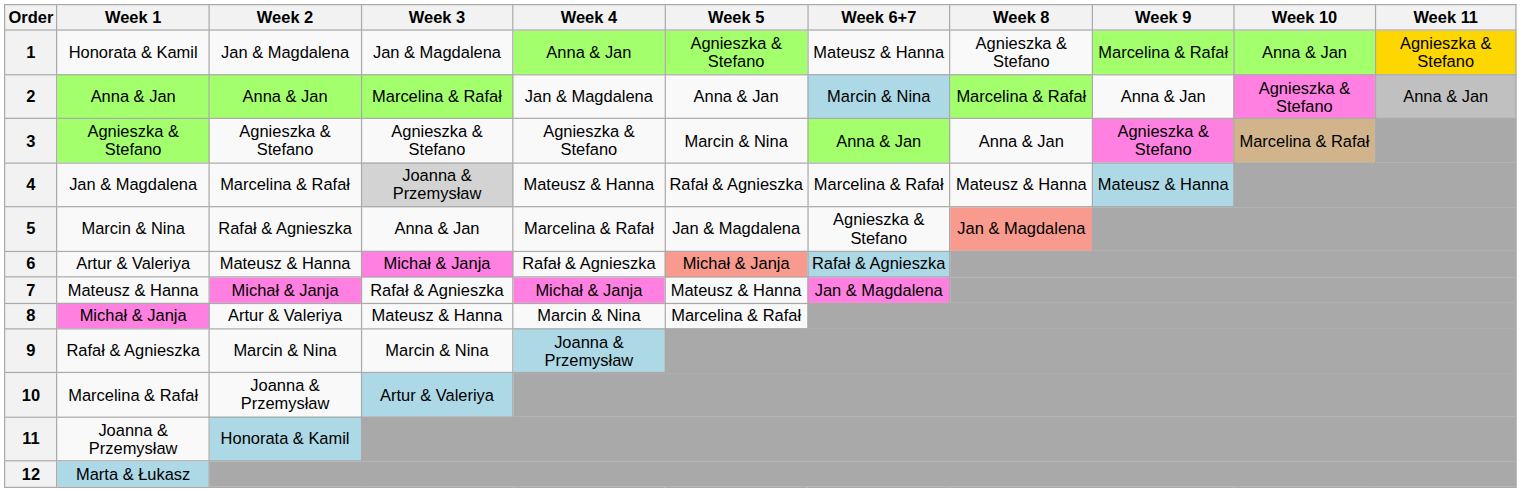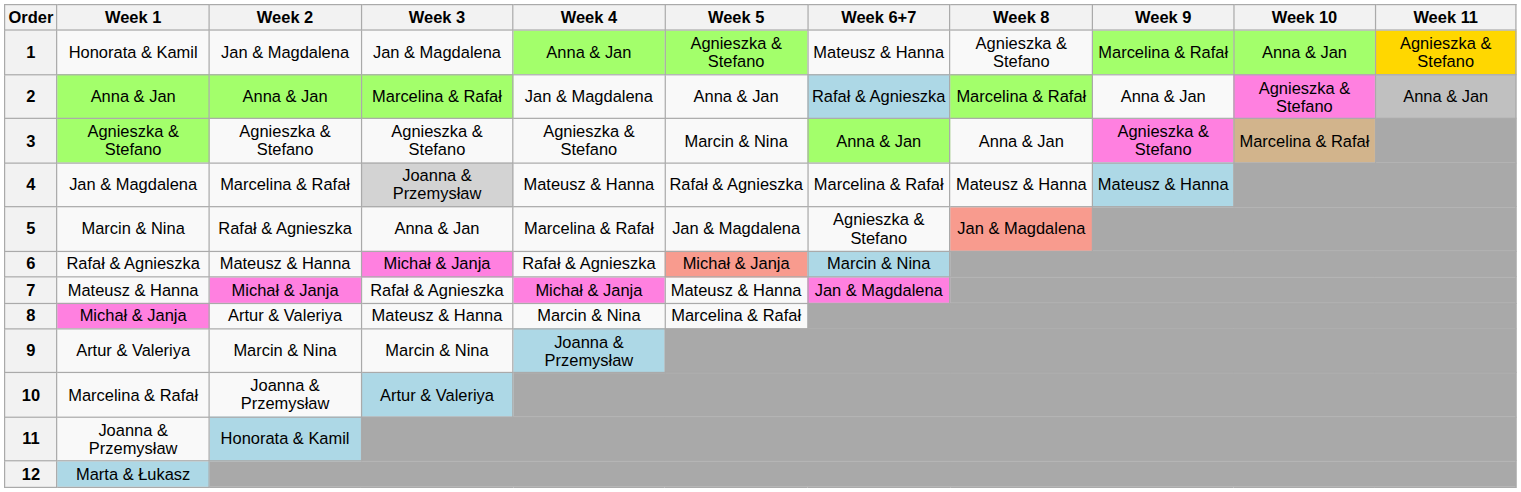(879, 96) Marcin & Nina -> (879, 96) Rafał & Agnieszka
(133, 264) Artur & Valeriya -> (133, 264) Rafał & Agnieszka
(879, 264) Rafał & Agnieszka -> (879, 264) Marcin & Nina
(133, 350) Rafał & Agnieszka -> (133, 350) Artur & Valeriya
